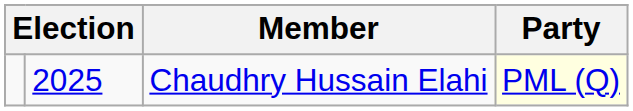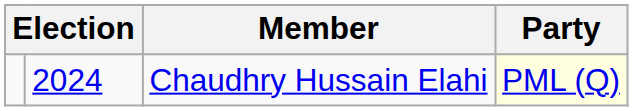(67, 79) 2025 -> (67, 79) 2024
